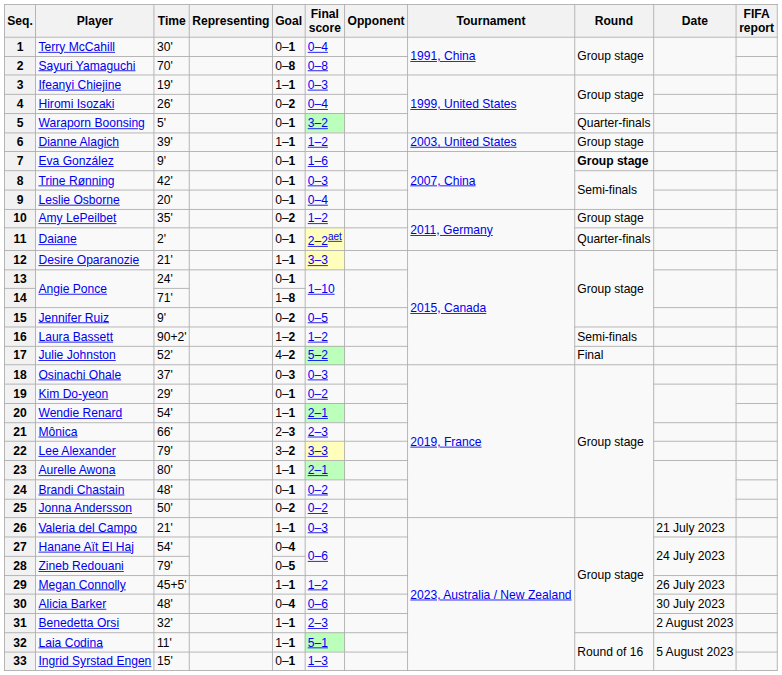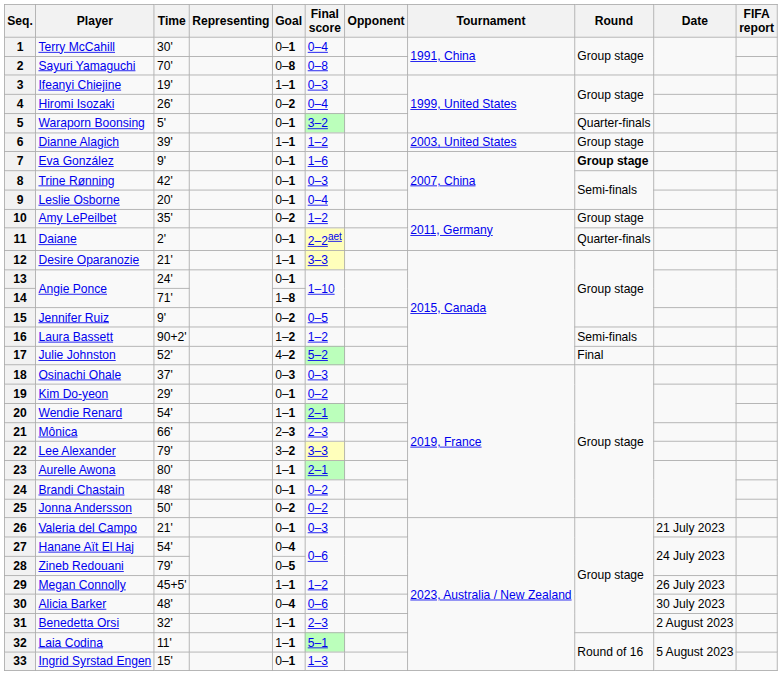(285, 528) 1–1 -> (285, 528) 0–1
